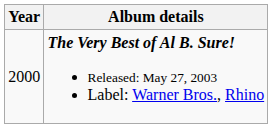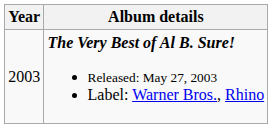(24, 76) 2000 -> (24, 76) 2003
